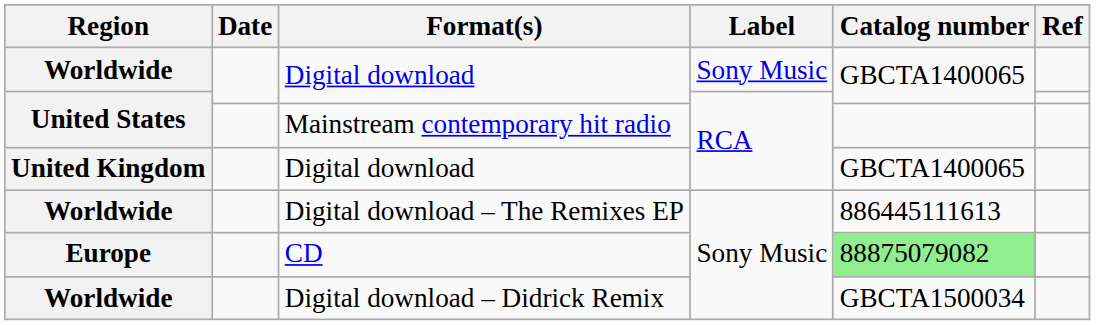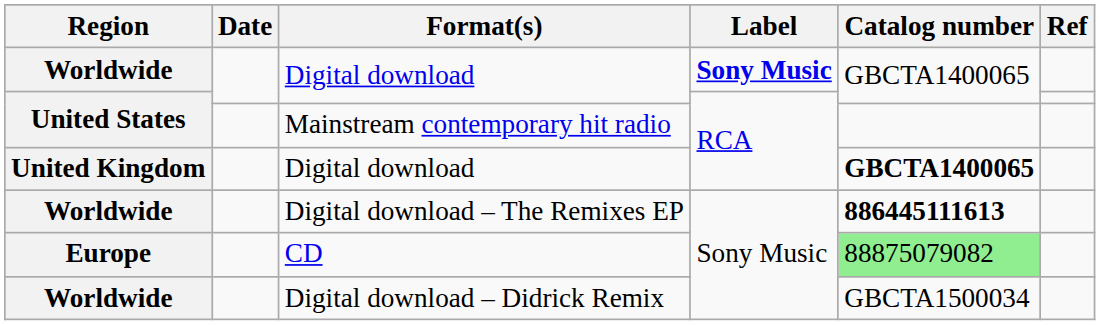(762, 69) normal -> (764, 69) bold
(932, 168) normal -> (939, 168) bold
(920, 211) normal -> (924, 211) bold
